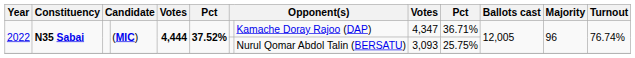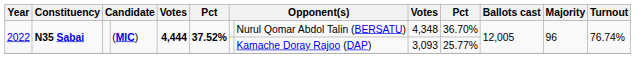(304, 29) Kamache Doray Rajoo (DAP) -> (321, 29) Nurul Qomar Abdol Talin (BERSATU)
(425, 29) 4,347 -> (425, 29) 4,348
(460, 29) 36.71% -> (460, 29) 36.70%
(321, 45) Nurul Qomar Abdol Talin (BERSATU) -> (304, 45) Kamache Doray Rajoo (DAP)
(460, 45) 25.75% -> (460, 45) 25.77%
